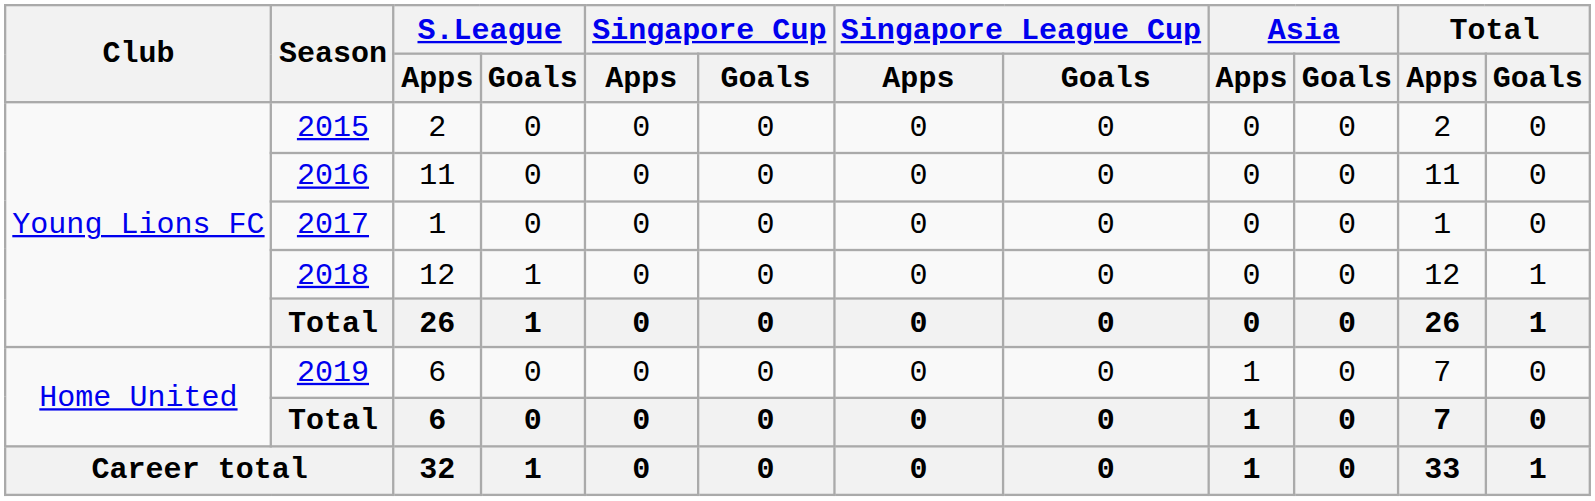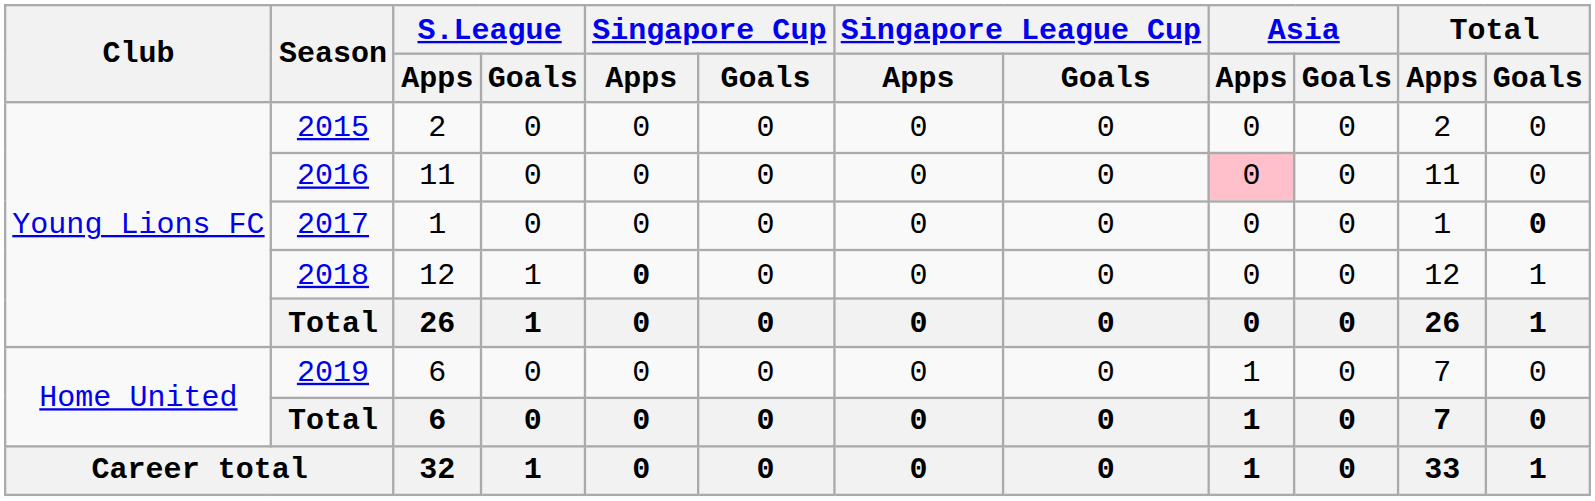(1252, 176) no background -> (1252, 176) pink background
(1538, 225) normal -> (1538, 225) bold
(641, 274) normal -> (641, 274) bold
